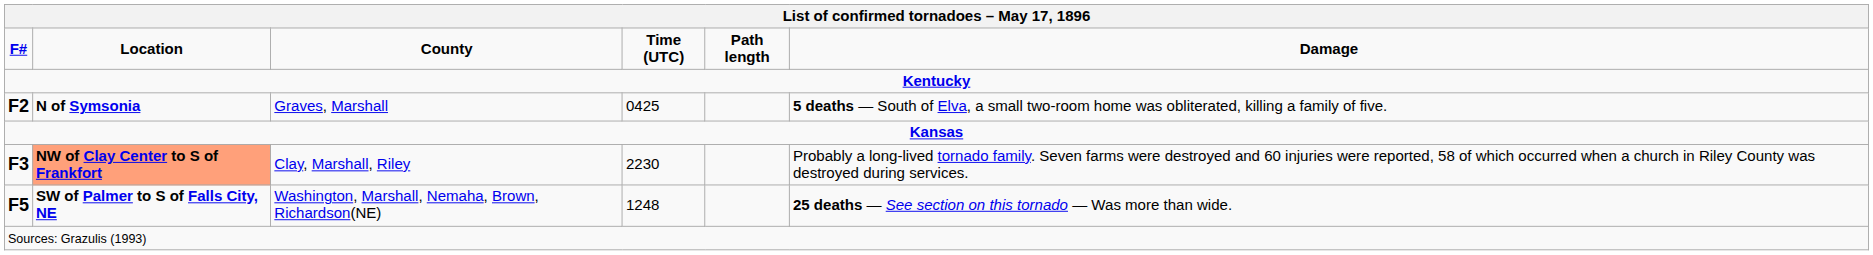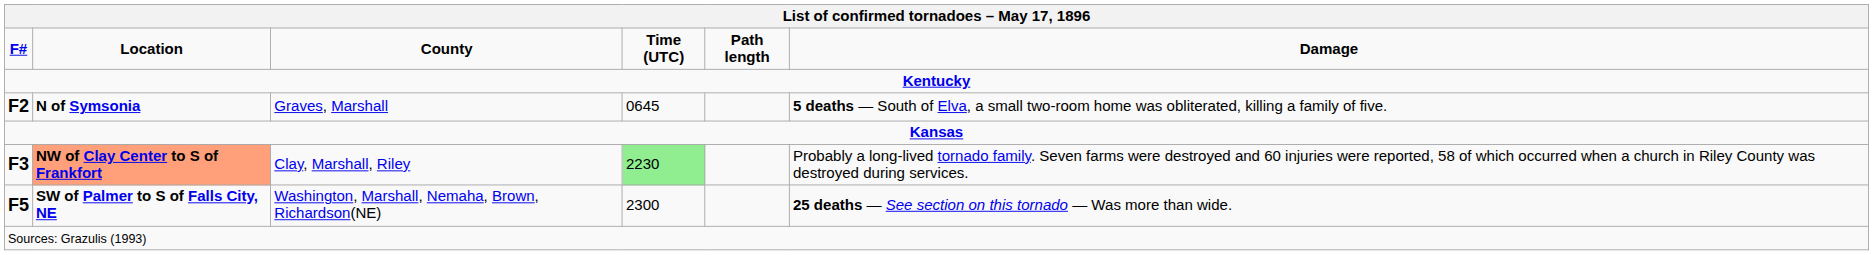(643, 106) 0425 -> (643, 106) 0645
(643, 164) no background -> (643, 164) lightgreen background
(643, 205) 1248 -> (643, 205) 2300
